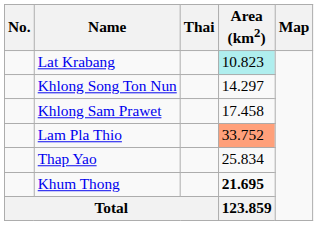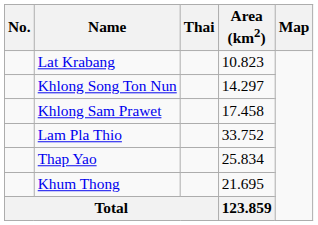(247, 62) paleturquoise background -> (247, 62) no background
(247, 136) lightsalmon background -> (247, 136) no background
(247, 184) bold -> (247, 184) normal
